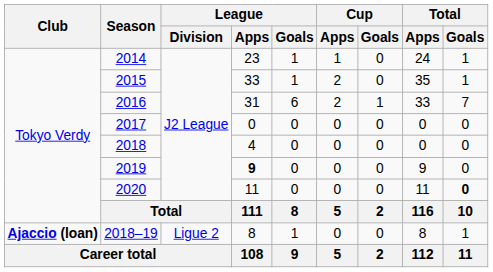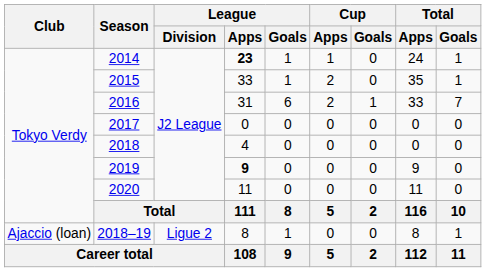(252, 59) normal -> (245, 59) bold
(465, 189) bold -> (458, 189) normal
(53, 233) bold -> (49, 233) normal
